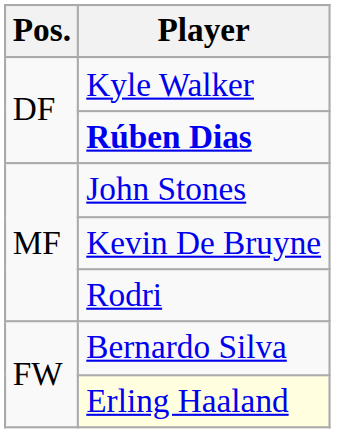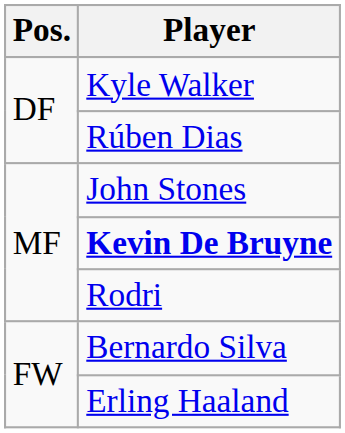(169, 136) bold -> (164, 136) normal
(204, 242) normal -> (209, 242) bold
(187, 400) lightyellow background -> (187, 400) no background
